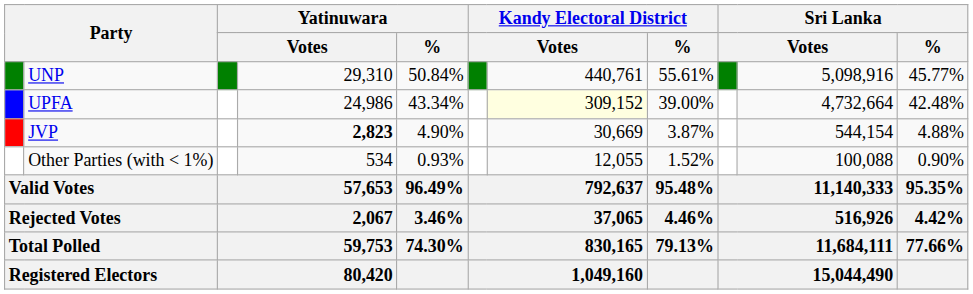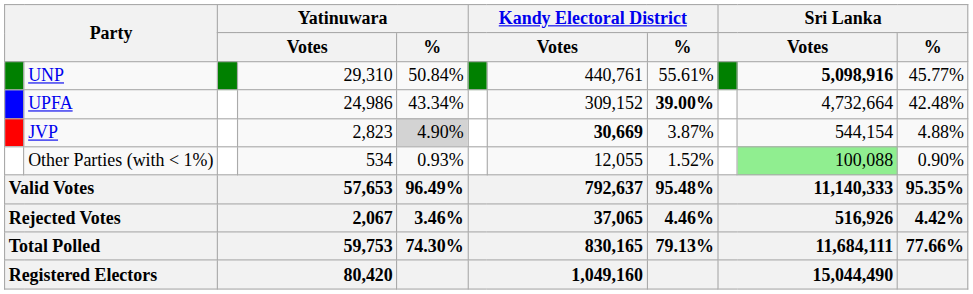(857, 75) normal -> (857, 75) bold
(614, 103) lightyellow background -> (614, 103) no background
(686, 103) normal -> (685, 103) bold
(373, 132) bold -> (373, 132) normal
(440, 132) no background -> (440, 132) lightgrey background
(618, 132) normal -> (618, 132) bold
(864, 160) no background -> (864, 160) lightgreen background
